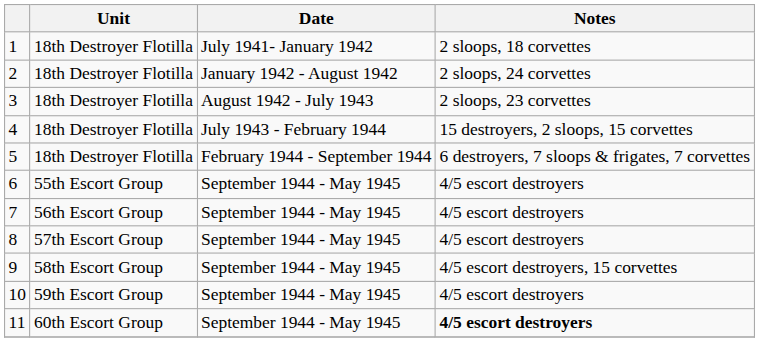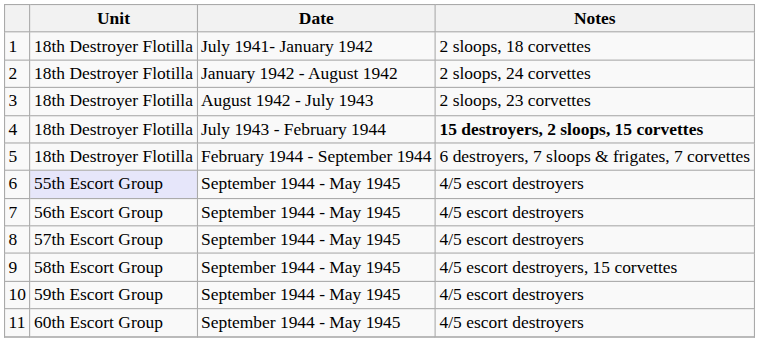(566, 128) normal -> (571, 128) bold
(98, 184) no background -> (98, 184) lavender background
(516, 322) bold -> (512, 322) normal
